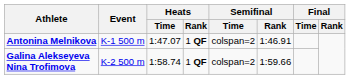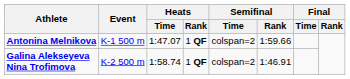(275, 41) 1:46.91 -> (275, 41) 1:59.66
(275, 62) 1:59.66 -> (275, 62) 1:46.91
